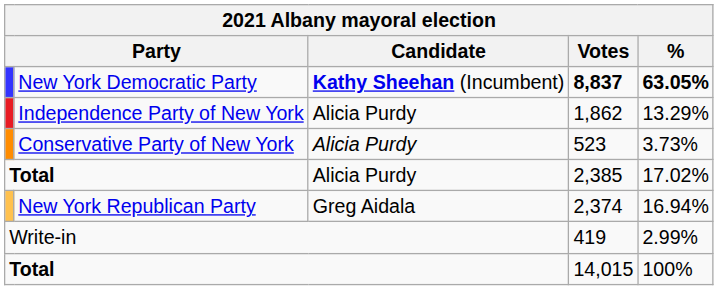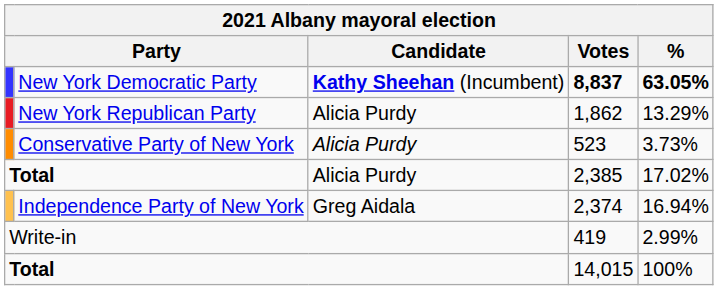(161, 113) Independence Party of New York -> (137, 113) New York Republican Party
(137, 207) New York Republican Party -> (161, 207) Independence Party of New York
